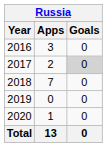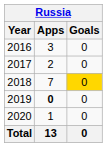(84, 64) lightgrey background -> (84, 64) no background
(84, 82) no background -> (84, 82) gold background
(51, 99) normal -> (51, 99) bold
